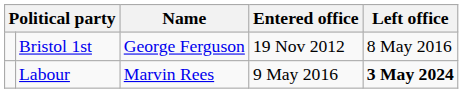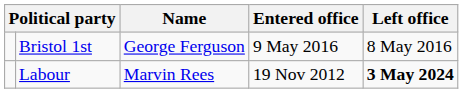(299, 46) 19 Nov 2012 -> (295, 46) 9 May 2016
(295, 74) 9 May 2016 -> (299, 74) 19 Nov 2012
